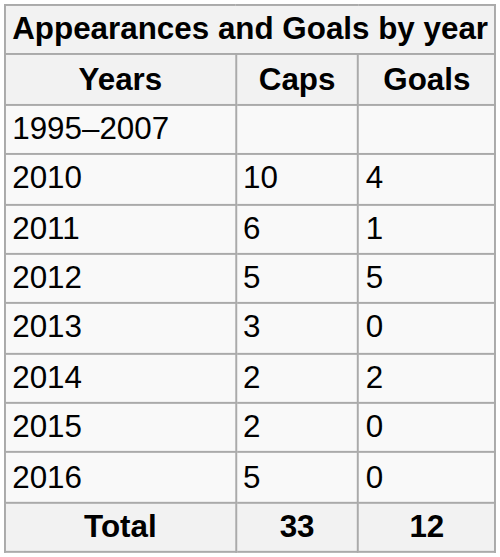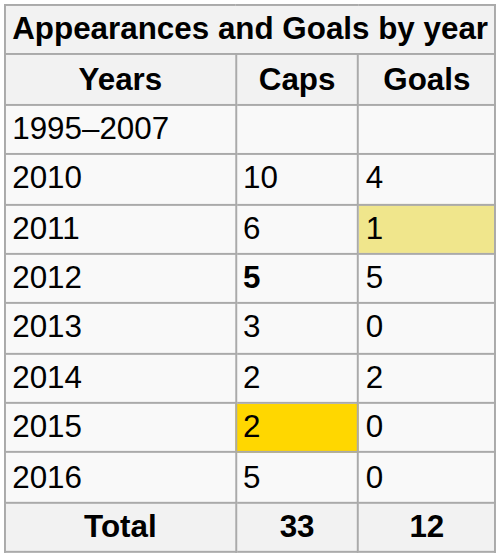(374, 228) no background -> (374, 228) khaki background
(252, 278) normal -> (252, 278) bold
(252, 427) no background -> (252, 427) gold background
